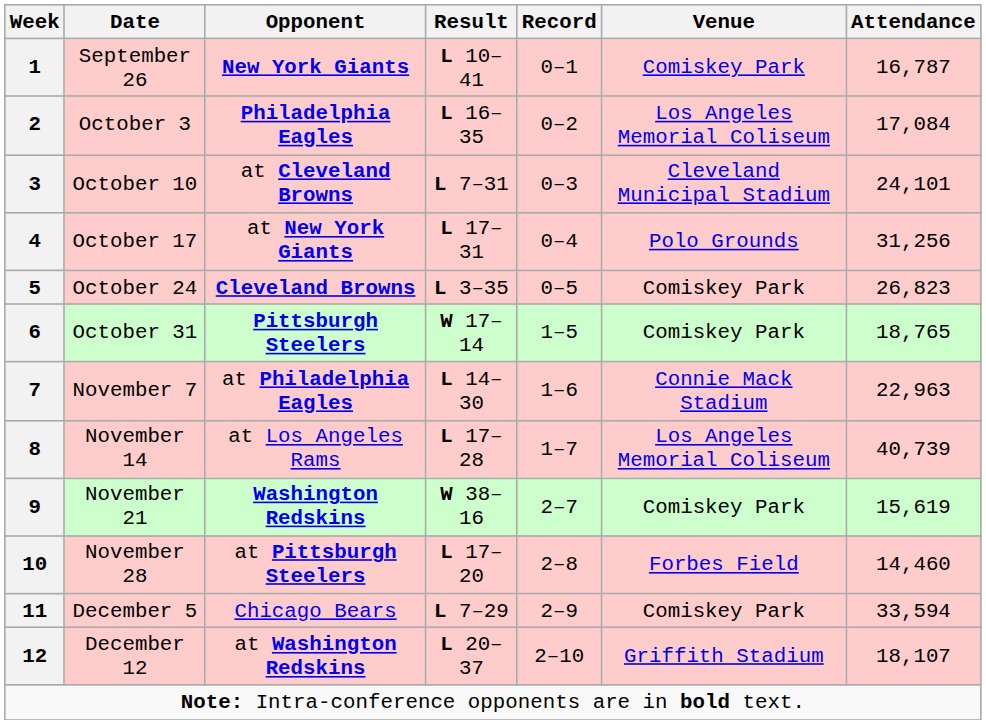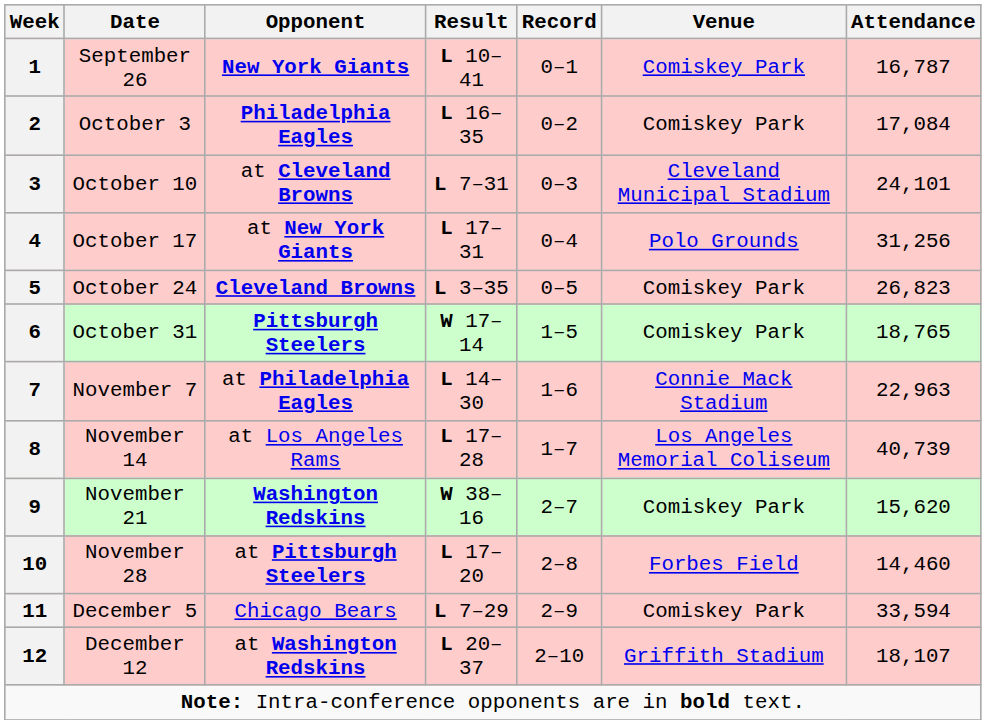(724, 126) Los Angeles Memorial Coliseum -> (724, 126) Comiskey Park
(913, 507) 15,619 -> (913, 507) 15,620
